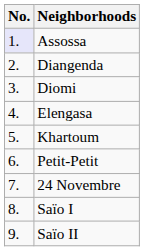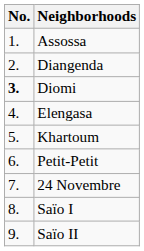(14, 40) lavender background -> (14, 40) no background
(14, 88) normal -> (14, 88) bold
